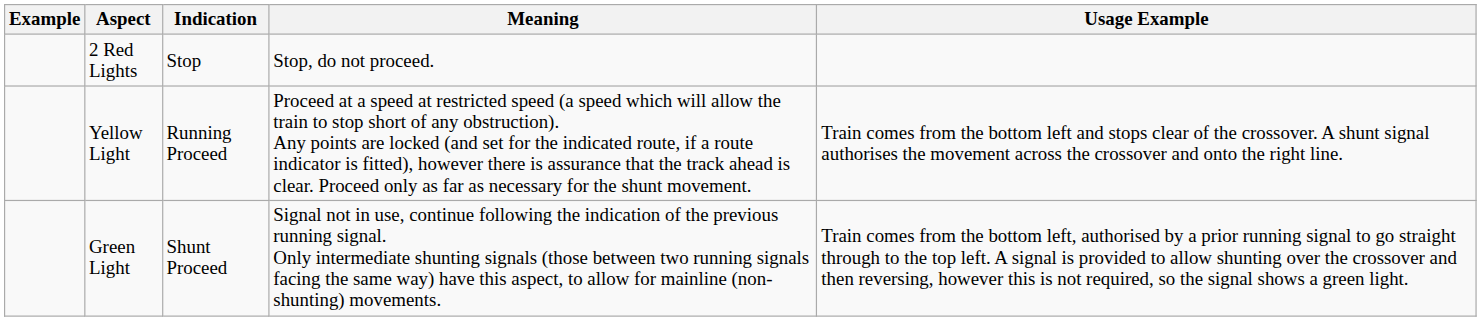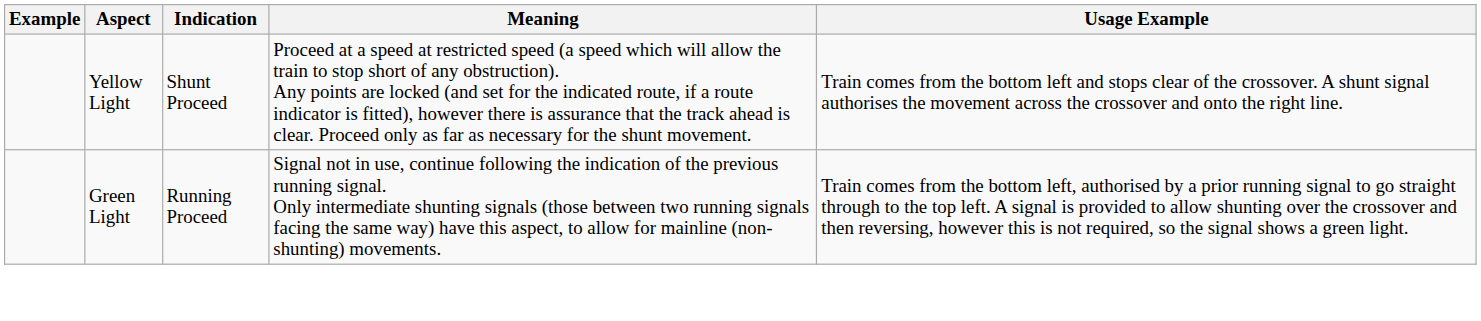- row: (113, 60)
(199, 143) Running Proceed -> (197, 91) Shunt Proceed
(197, 257) Shunt Proceed -> (199, 206) Running Proceed
